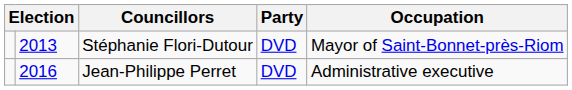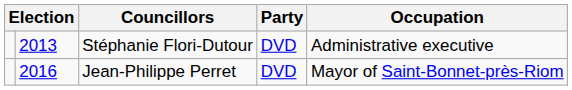(437, 44) Mayor of Saint-Bonnet-près-Riom -> (402, 44) Administrative executive
(402, 71) Administrative executive -> (437, 71) Mayor of Saint-Bonnet-près-Riom
